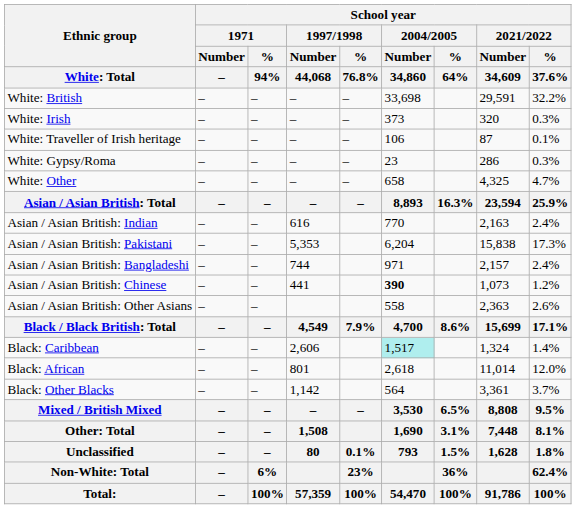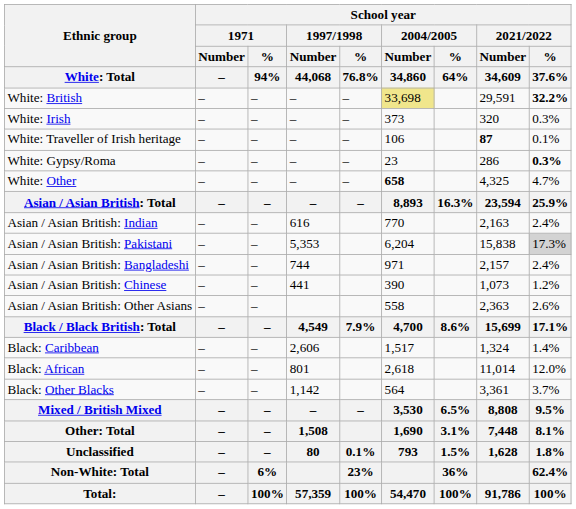(403, 98) no background -> (403, 98) khaki background
(549, 98) normal -> (550, 98) bold
(486, 139) normal -> (486, 139) bold
(546, 160) normal -> (547, 160) bold
(394, 181) normal -> (394, 181) bold
(549, 243) no background -> (549, 243) lightgrey background
(394, 285) bold -> (394, 285) normal
(399, 347) paleturquoise background -> (399, 347) no background
